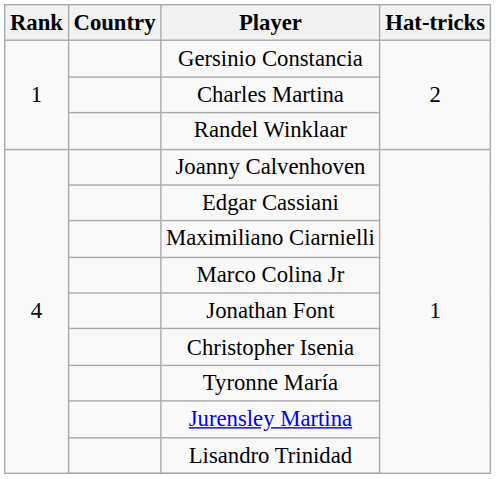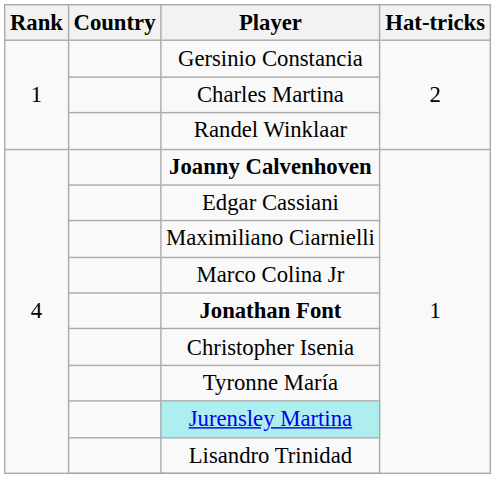(270, 166) normal -> (270, 166) bold
(270, 310) normal -> (270, 310) bold
(270, 418) no background -> (270, 418) paleturquoise background
